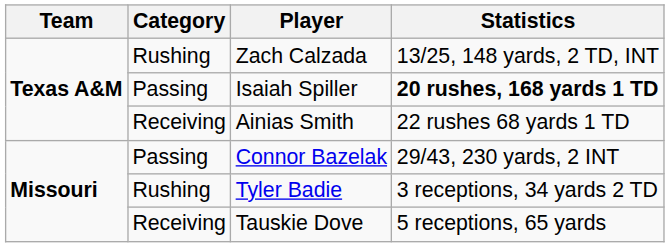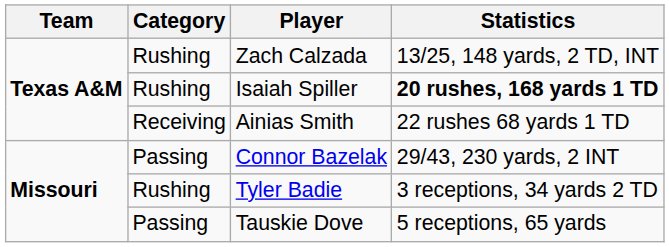(170, 89) Passing -> (171, 89) Rushing
(179, 224) Receiving -> (170, 224) Passing
